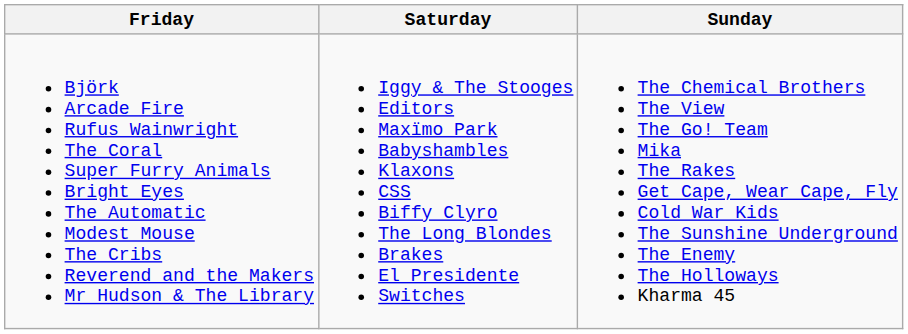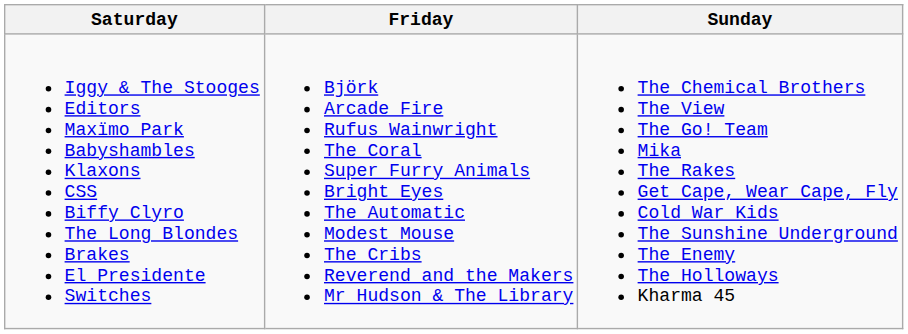columns swapped: (162, 19) <-> (448, 19)
